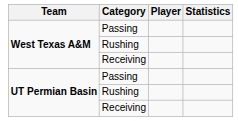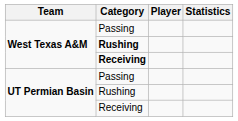(120, 44) normal -> (119, 44) bold
(124, 60) normal -> (122, 60) bold
